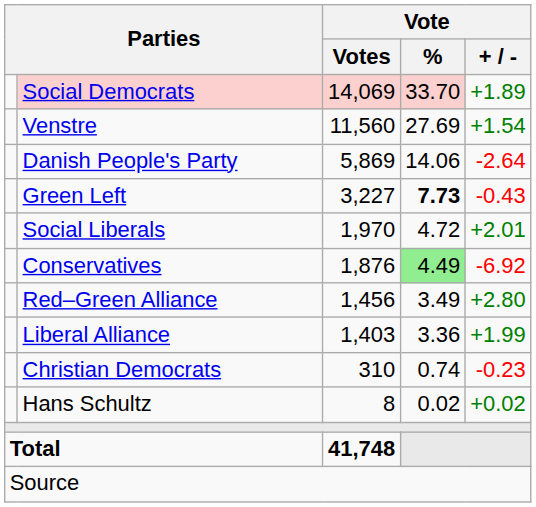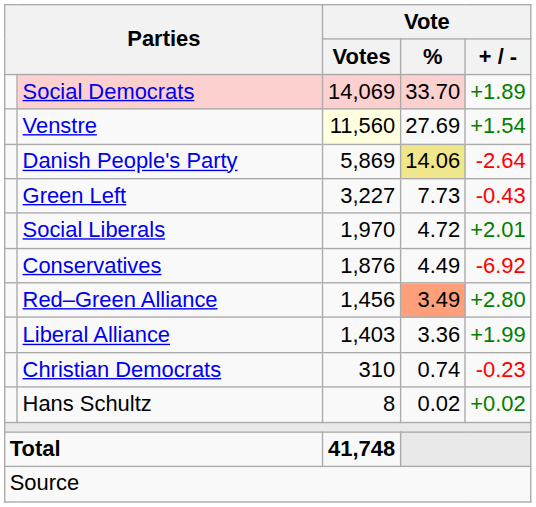(362, 126) no background -> (362, 126) lightyellow background
(433, 160) no background -> (433, 160) khaki background
(439, 195) bold -> (439, 195) normal
(439, 265) lightgreen background -> (439, 265) no background
(439, 299) no background -> (439, 299) lightsalmon background
